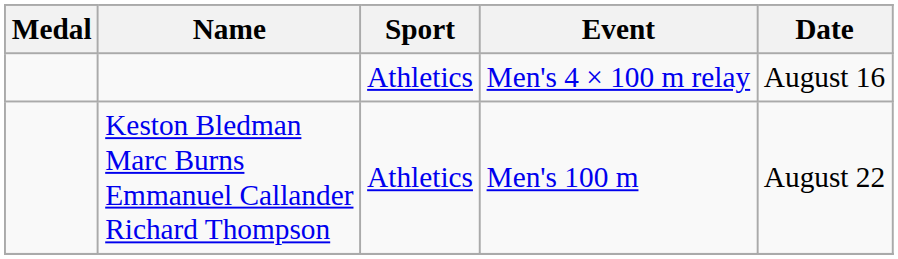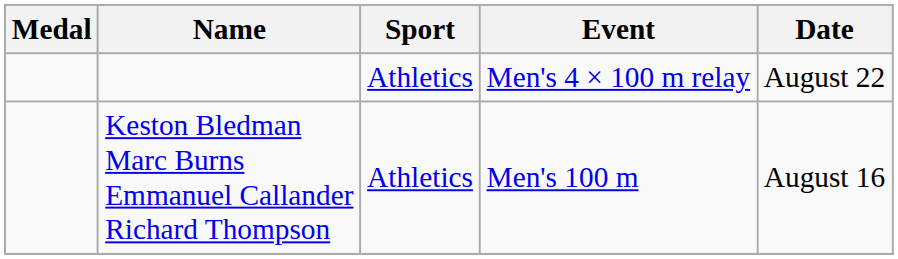(824, 77) August 16 -> (824, 77) August 22
(824, 177) August 22 -> (824, 177) August 16
